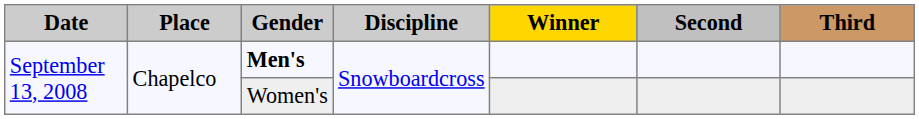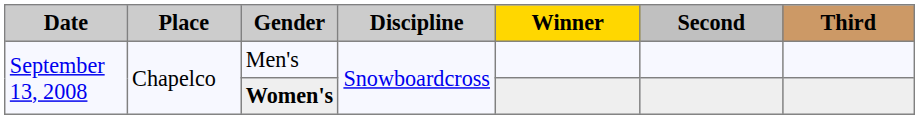(276, 59) bold -> (272, 59) normal
(287, 95) normal -> (289, 95) bold
